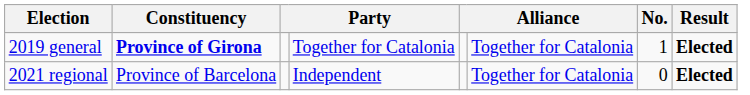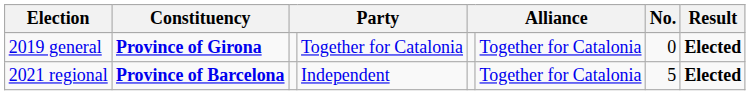(663, 47) 1 -> (672, 47) 0
(196, 75) normal -> (200, 75) bold
(663, 75) 0 -> (672, 75) 5
